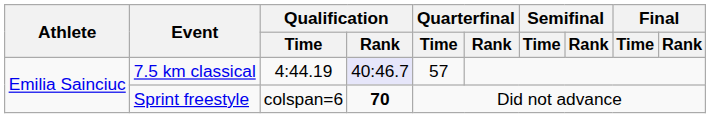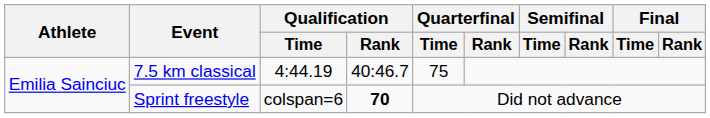(380, 72) lavender background -> (380, 72) no background
(439, 72) 57 -> (439, 72) 75
